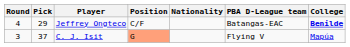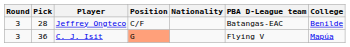(18, 23) 4 -> (18, 23) 3
(43, 23) 29 -> (43, 23) 28
(327, 23) bold -> (327, 23) normal
(43, 36) 37 -> (43, 36) 36
